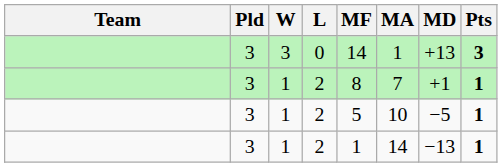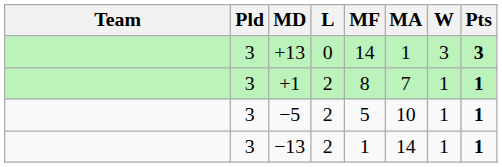columns swapped: (286, 20) <-> (440, 20)
